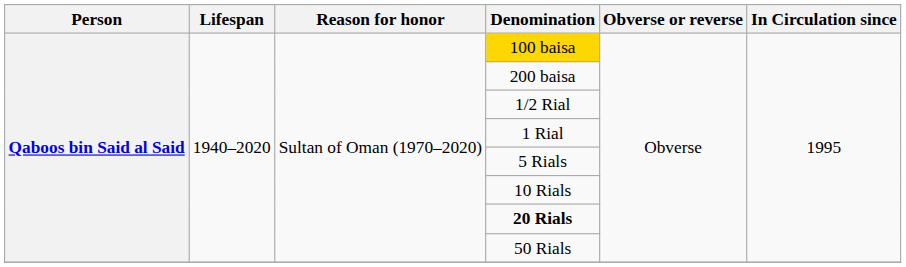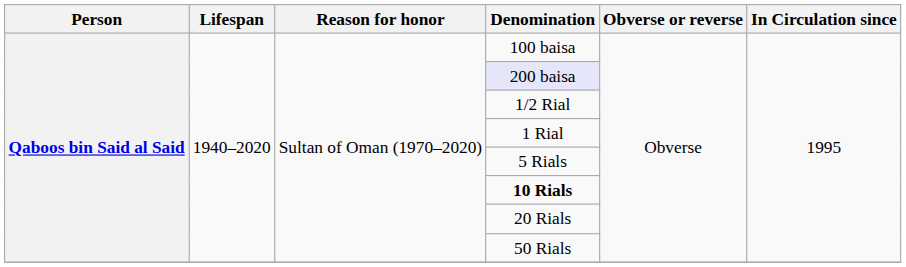(543, 47) gold background -> (543, 47) no background
(543, 76) no background -> (543, 76) lavender background
(543, 190) normal -> (543, 190) bold
(543, 218) bold -> (543, 218) normal
